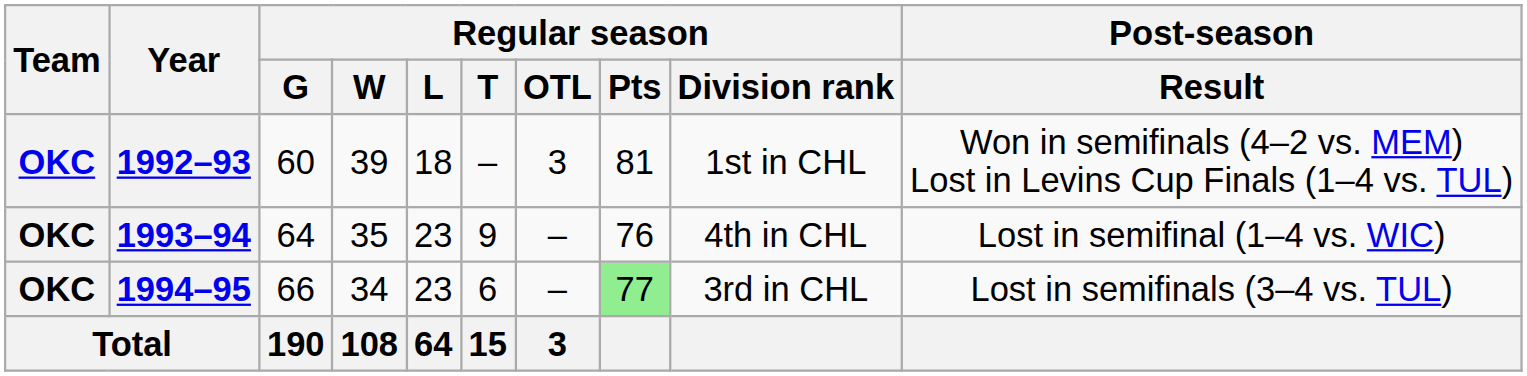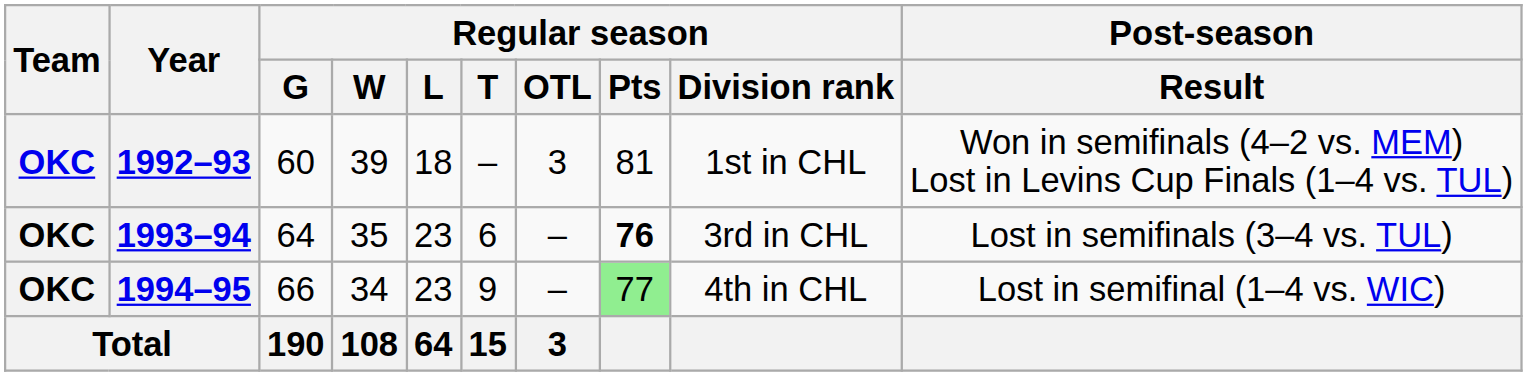(488, 235) 9 -> (488, 235) 6
(635, 235) normal -> (635, 235) bold
(786, 235) 4th in CHL -> (786, 235) 3rd in CHL
(1212, 235) Lost in semifinal (1–4 vs. WIC) -> (1212, 235) Lost in semifinals (3–4 vs. TUL)
(488, 290) 6 -> (488, 290) 9
(786, 290) 3rd in CHL -> (786, 290) 4th in CHL
(1212, 290) Lost in semifinals (3–4 vs. TUL) -> (1212, 290) Lost in semifinal (1–4 vs. WIC)
